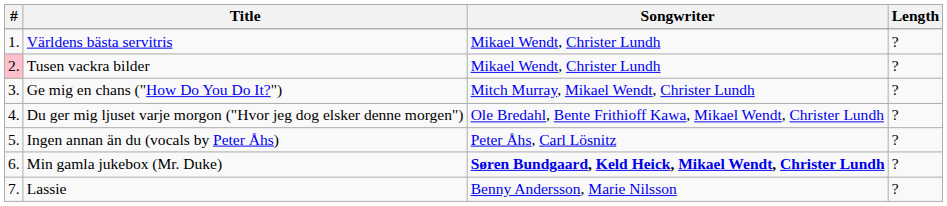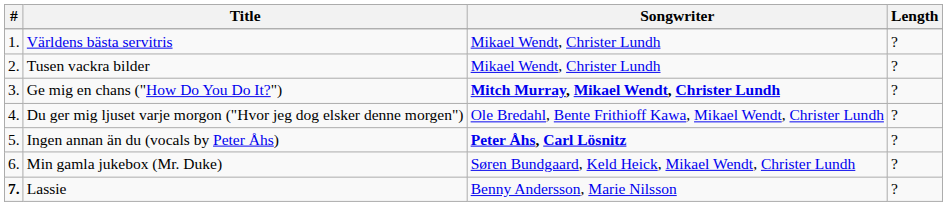(14, 66) pink background -> (14, 66) no background
(613, 90) normal -> (625, 90) bold
(543, 139) normal -> (549, 139) bold
(678, 164) bold -> (663, 164) normal
(14, 189) normal -> (14, 189) bold
